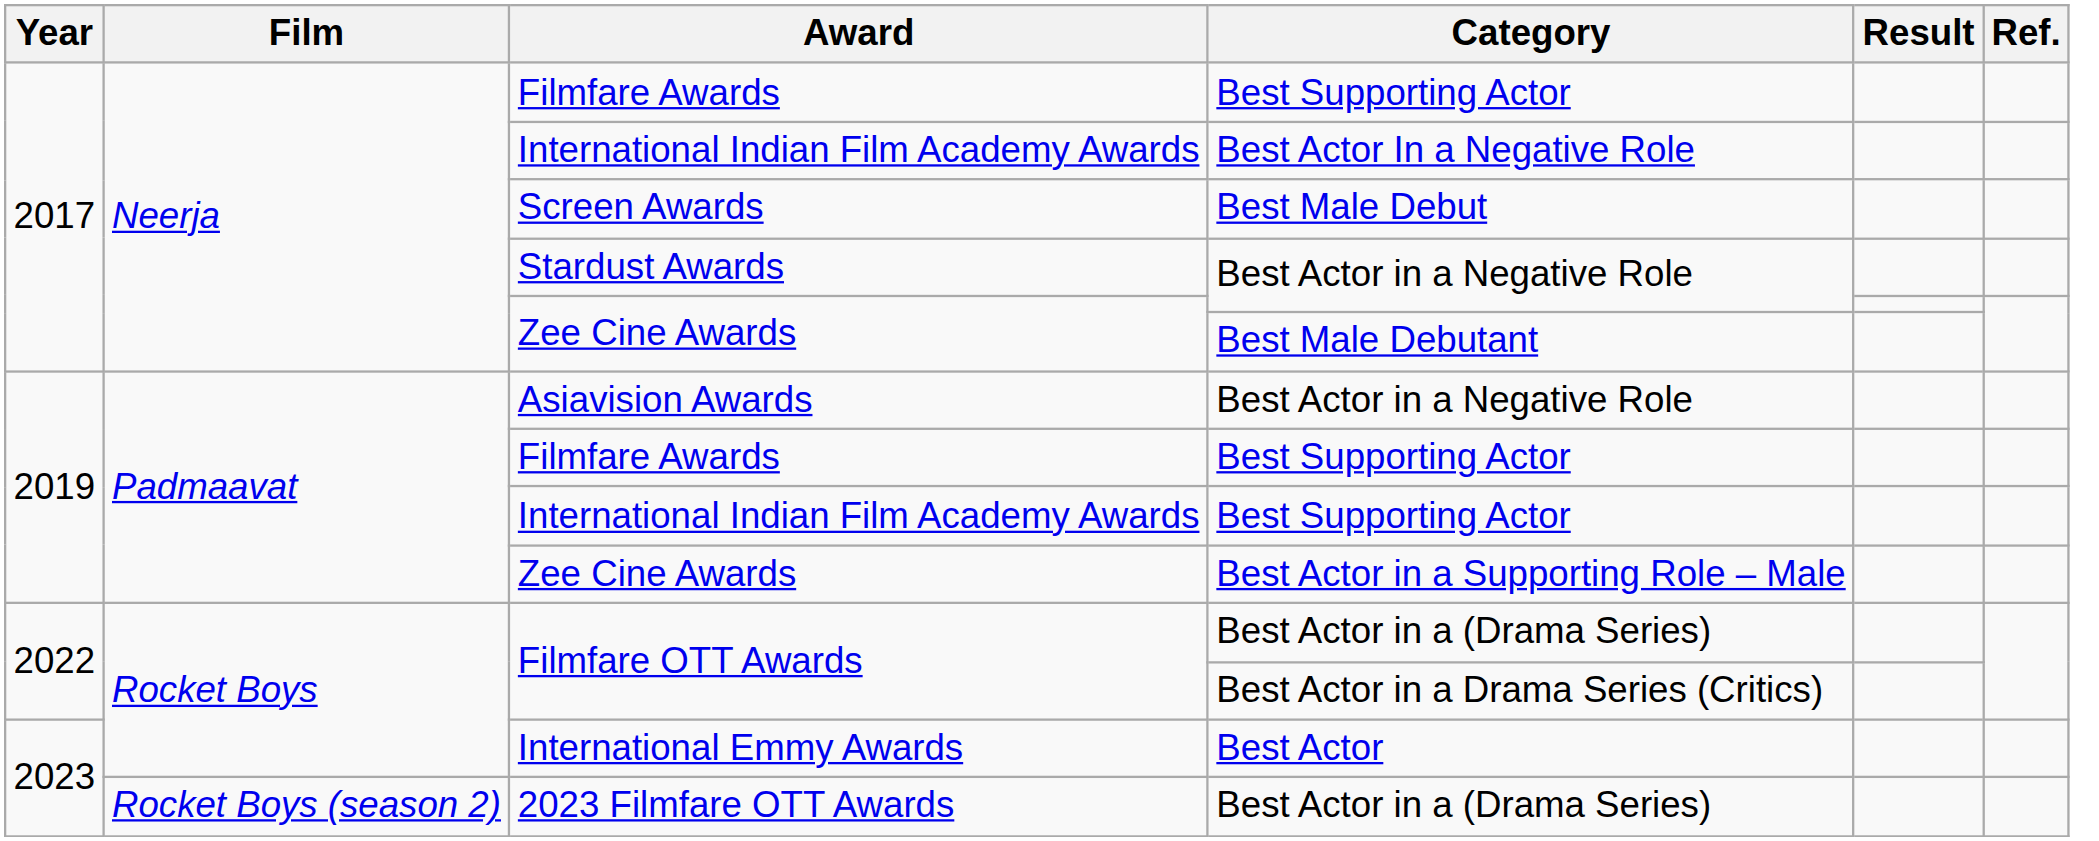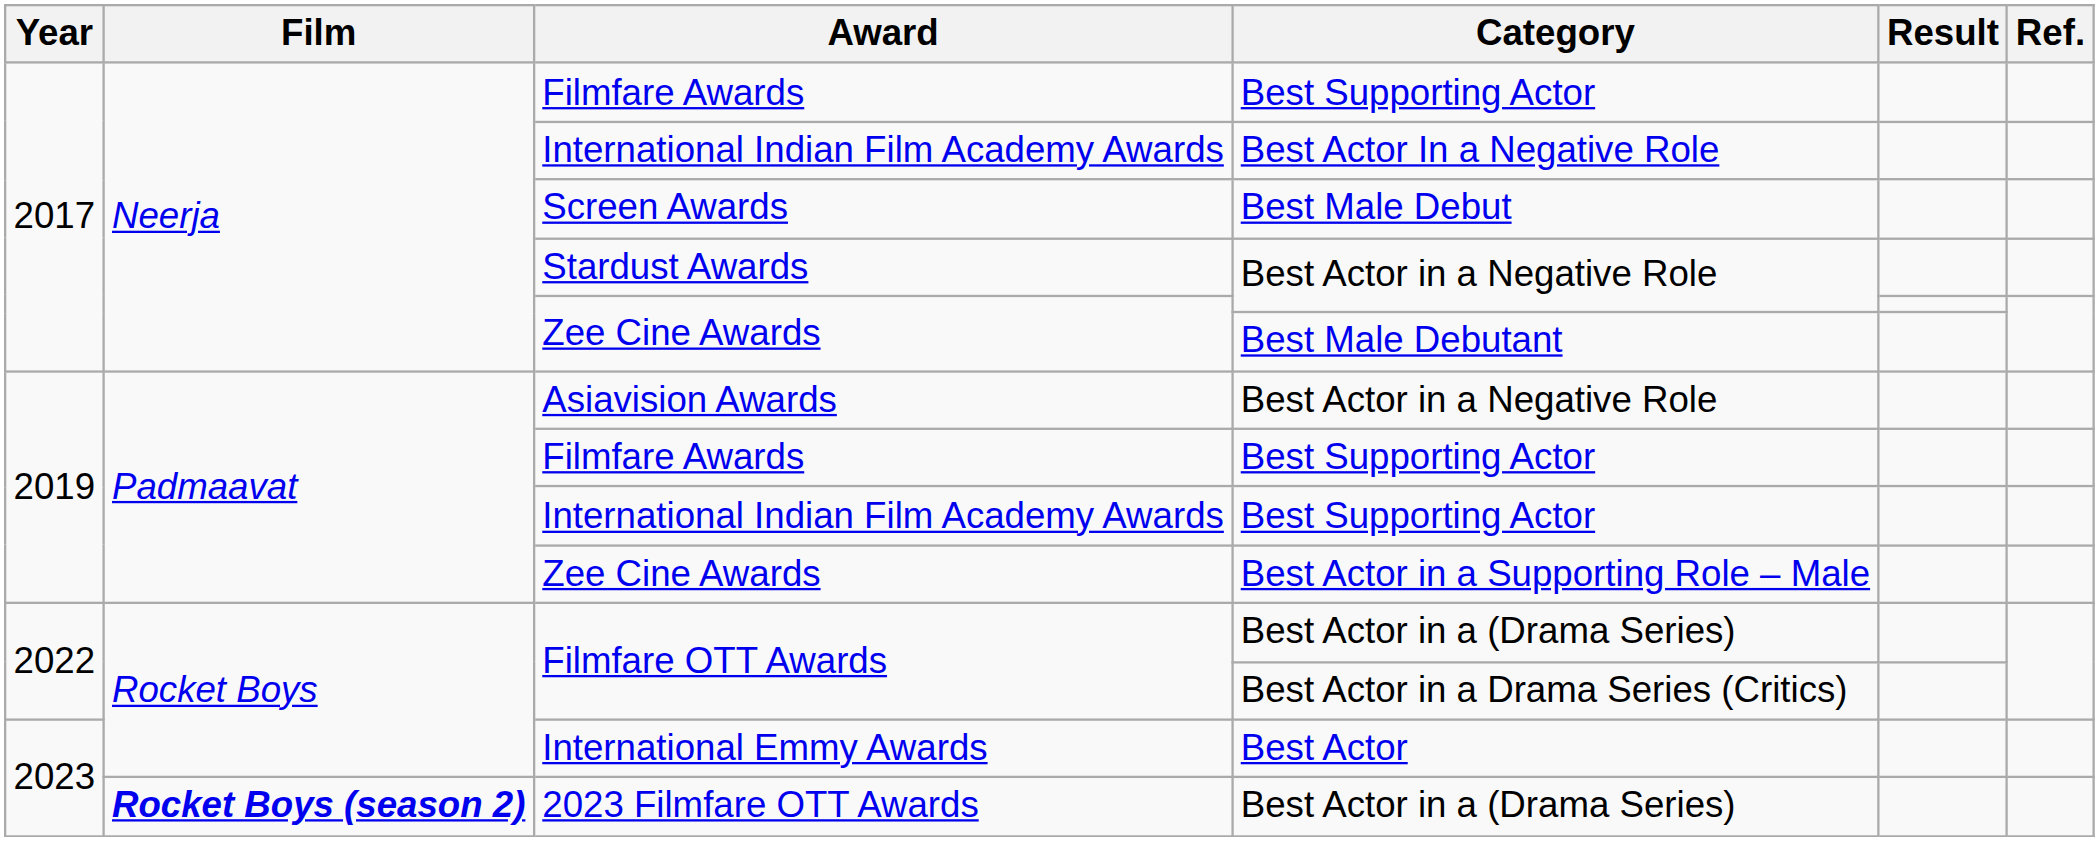(306, 805) normal -> (319, 805) bold
